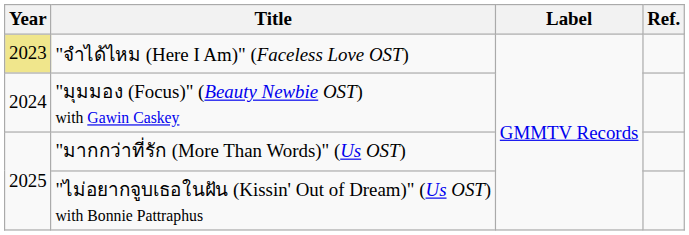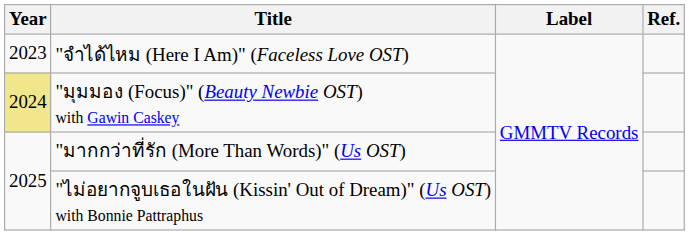(28, 53) khaki background -> (28, 53) no background
(28, 102) no background -> (28, 102) khaki background
